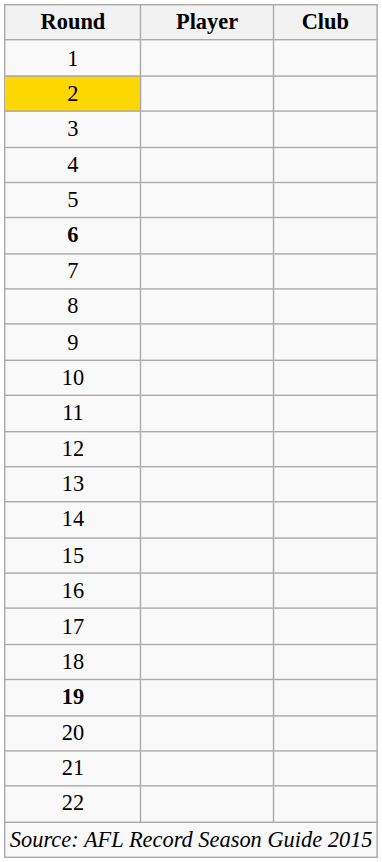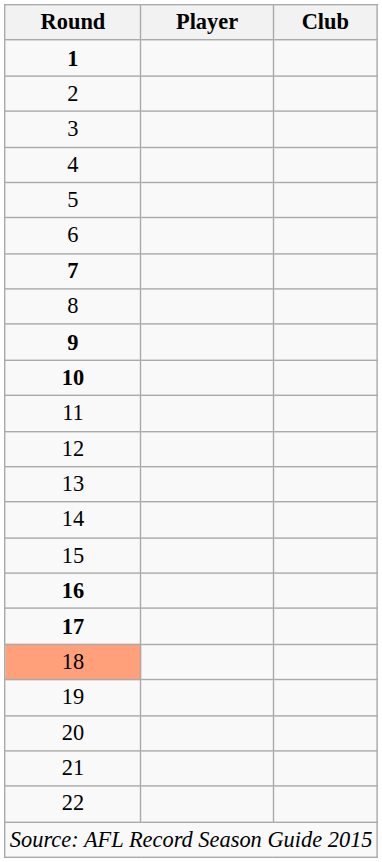(73, 57) normal -> (73, 57) bold
(73, 93) gold background -> (73, 93) no background
(73, 235) bold -> (73, 235) normal
(73, 270) normal -> (73, 270) bold
(73, 341) normal -> (73, 341) bold
(73, 377) normal -> (73, 377) bold
(73, 590) normal -> (73, 590) bold
(73, 626) normal -> (73, 626) bold
(73, 661) no background -> (73, 661) lightsalmon background
(73, 697) bold -> (73, 697) normal
